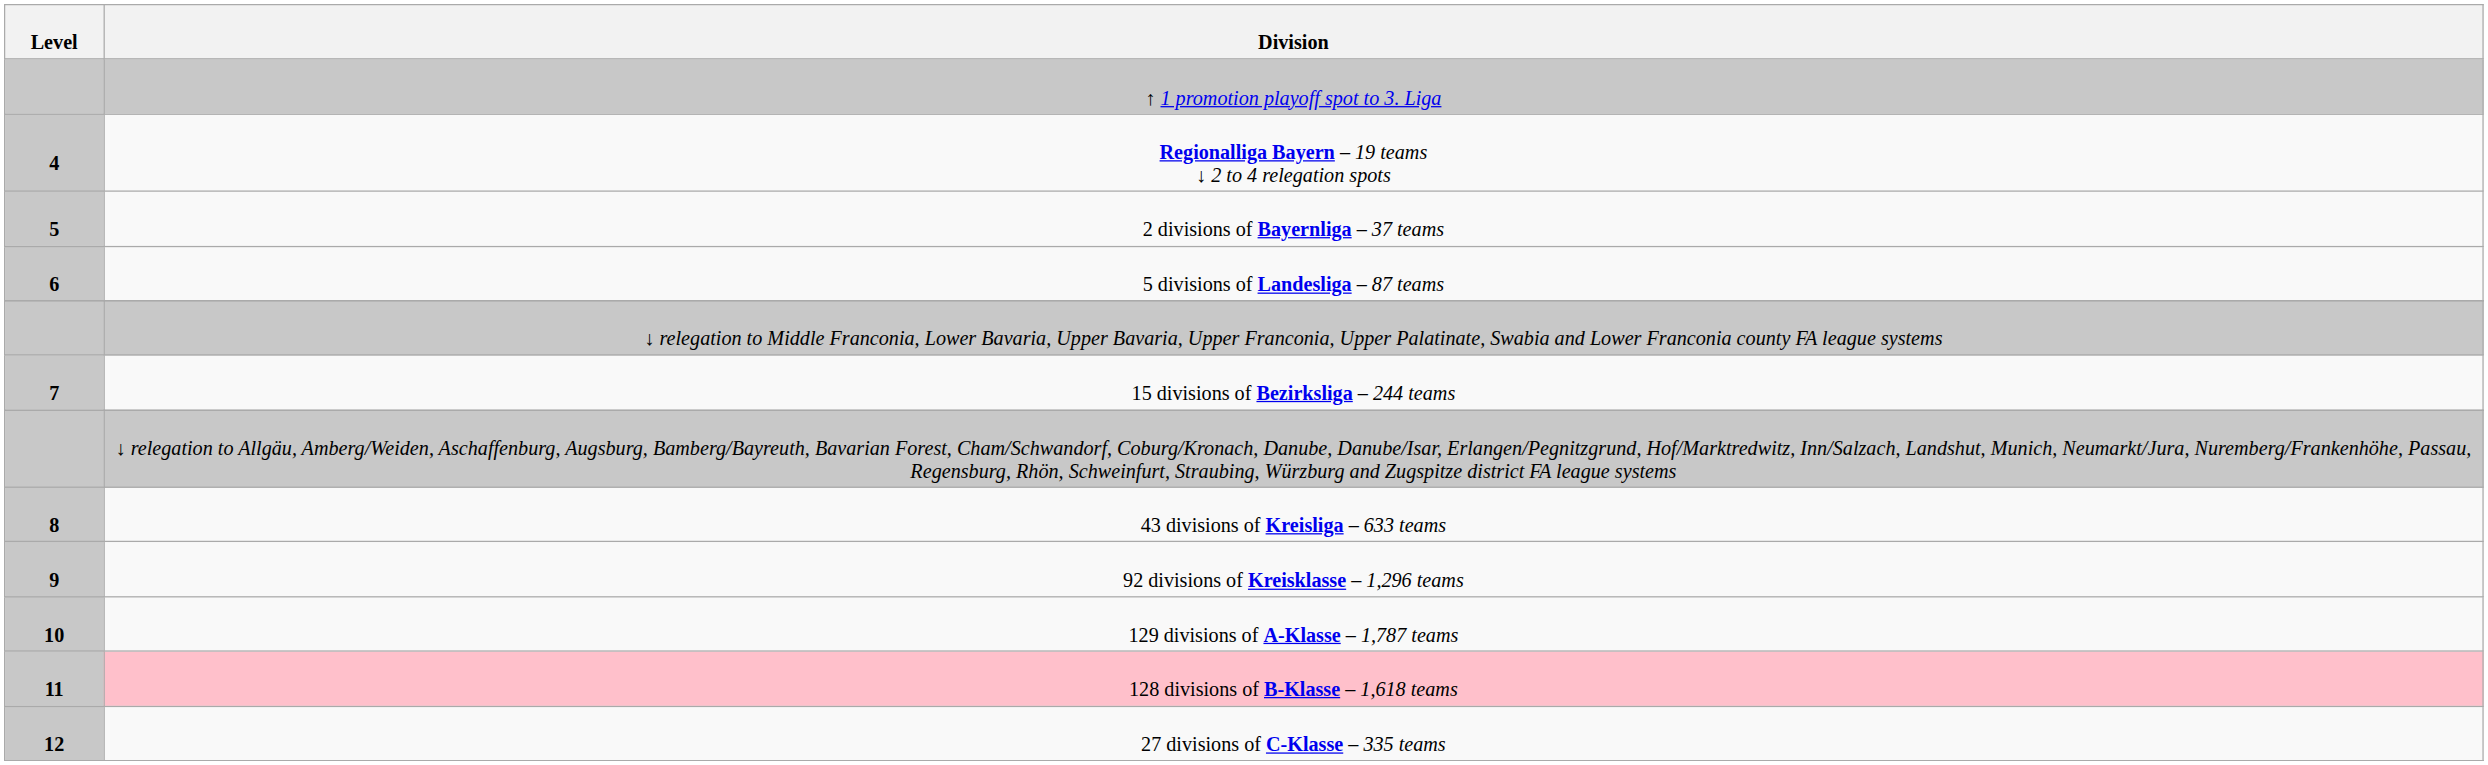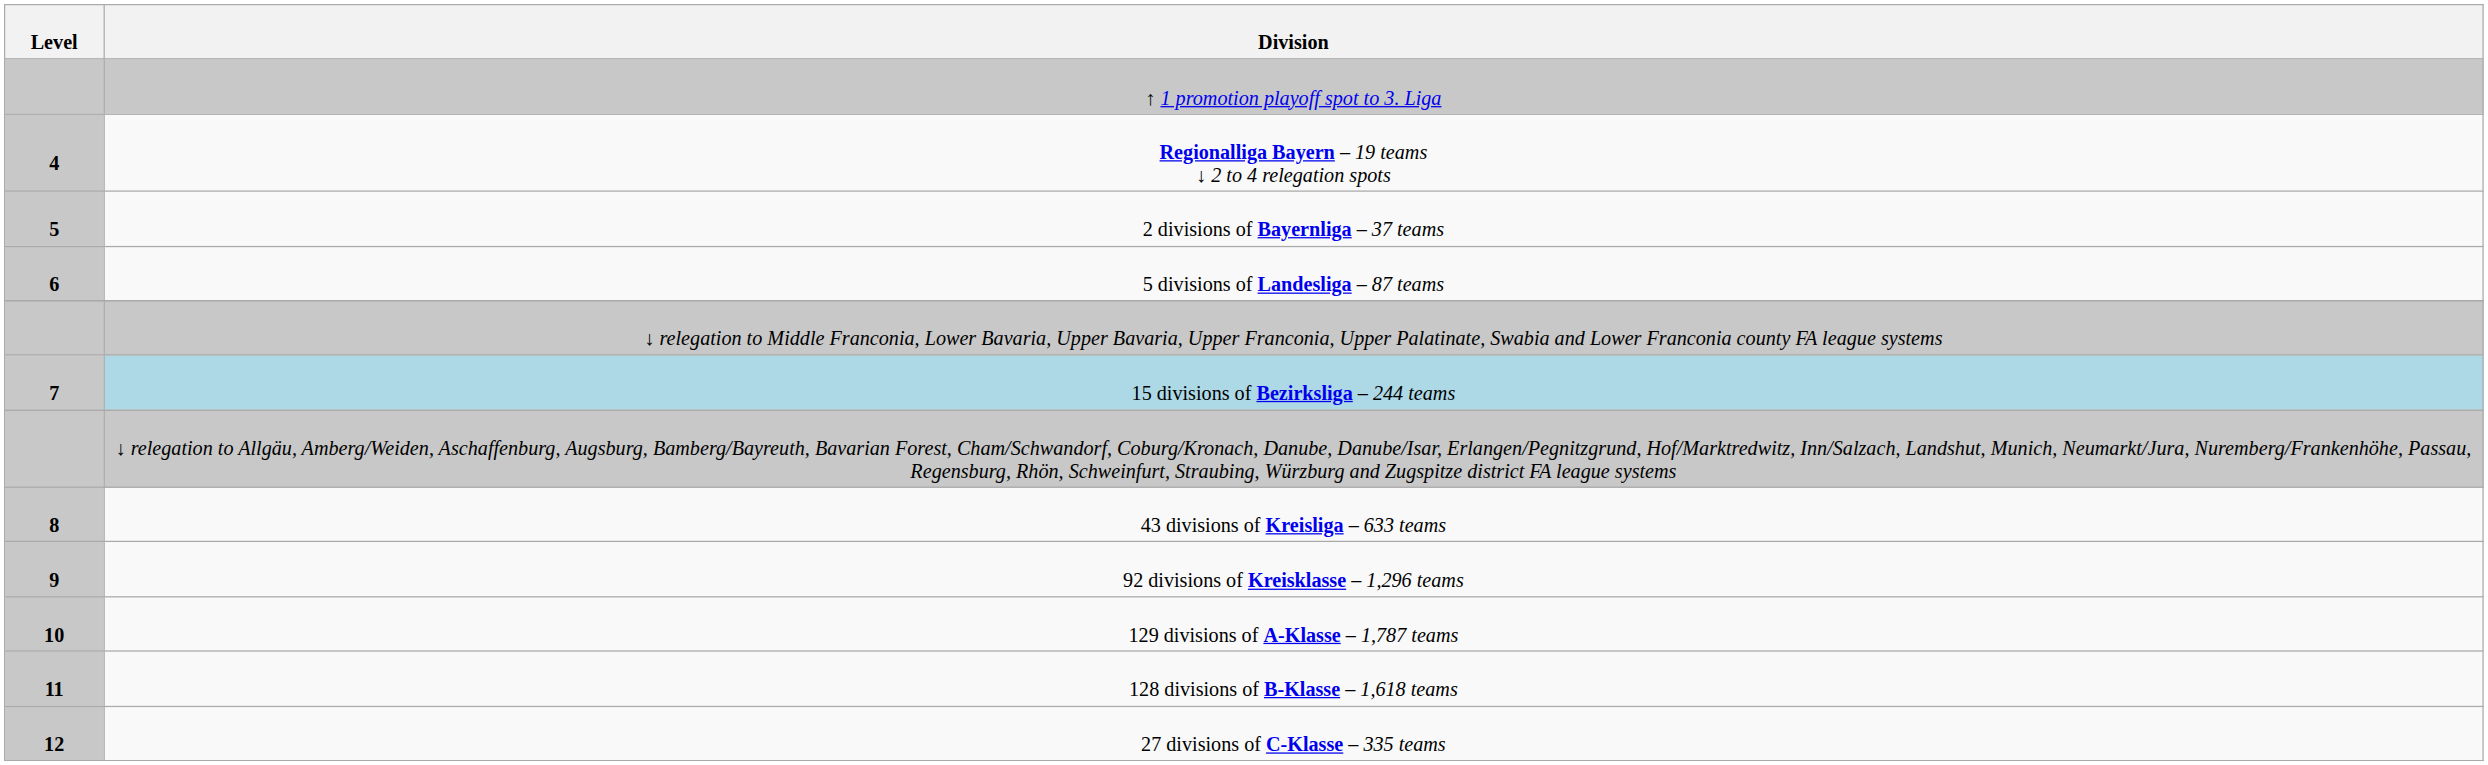(1293, 393) no background -> (1293, 393) lightblue background
(1293, 689) pink background -> (1293, 689) no background
